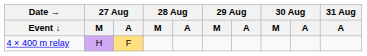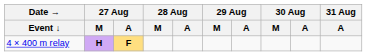(99, 43) normal -> (99, 43) bold
(128, 43) normal -> (128, 43) bold
